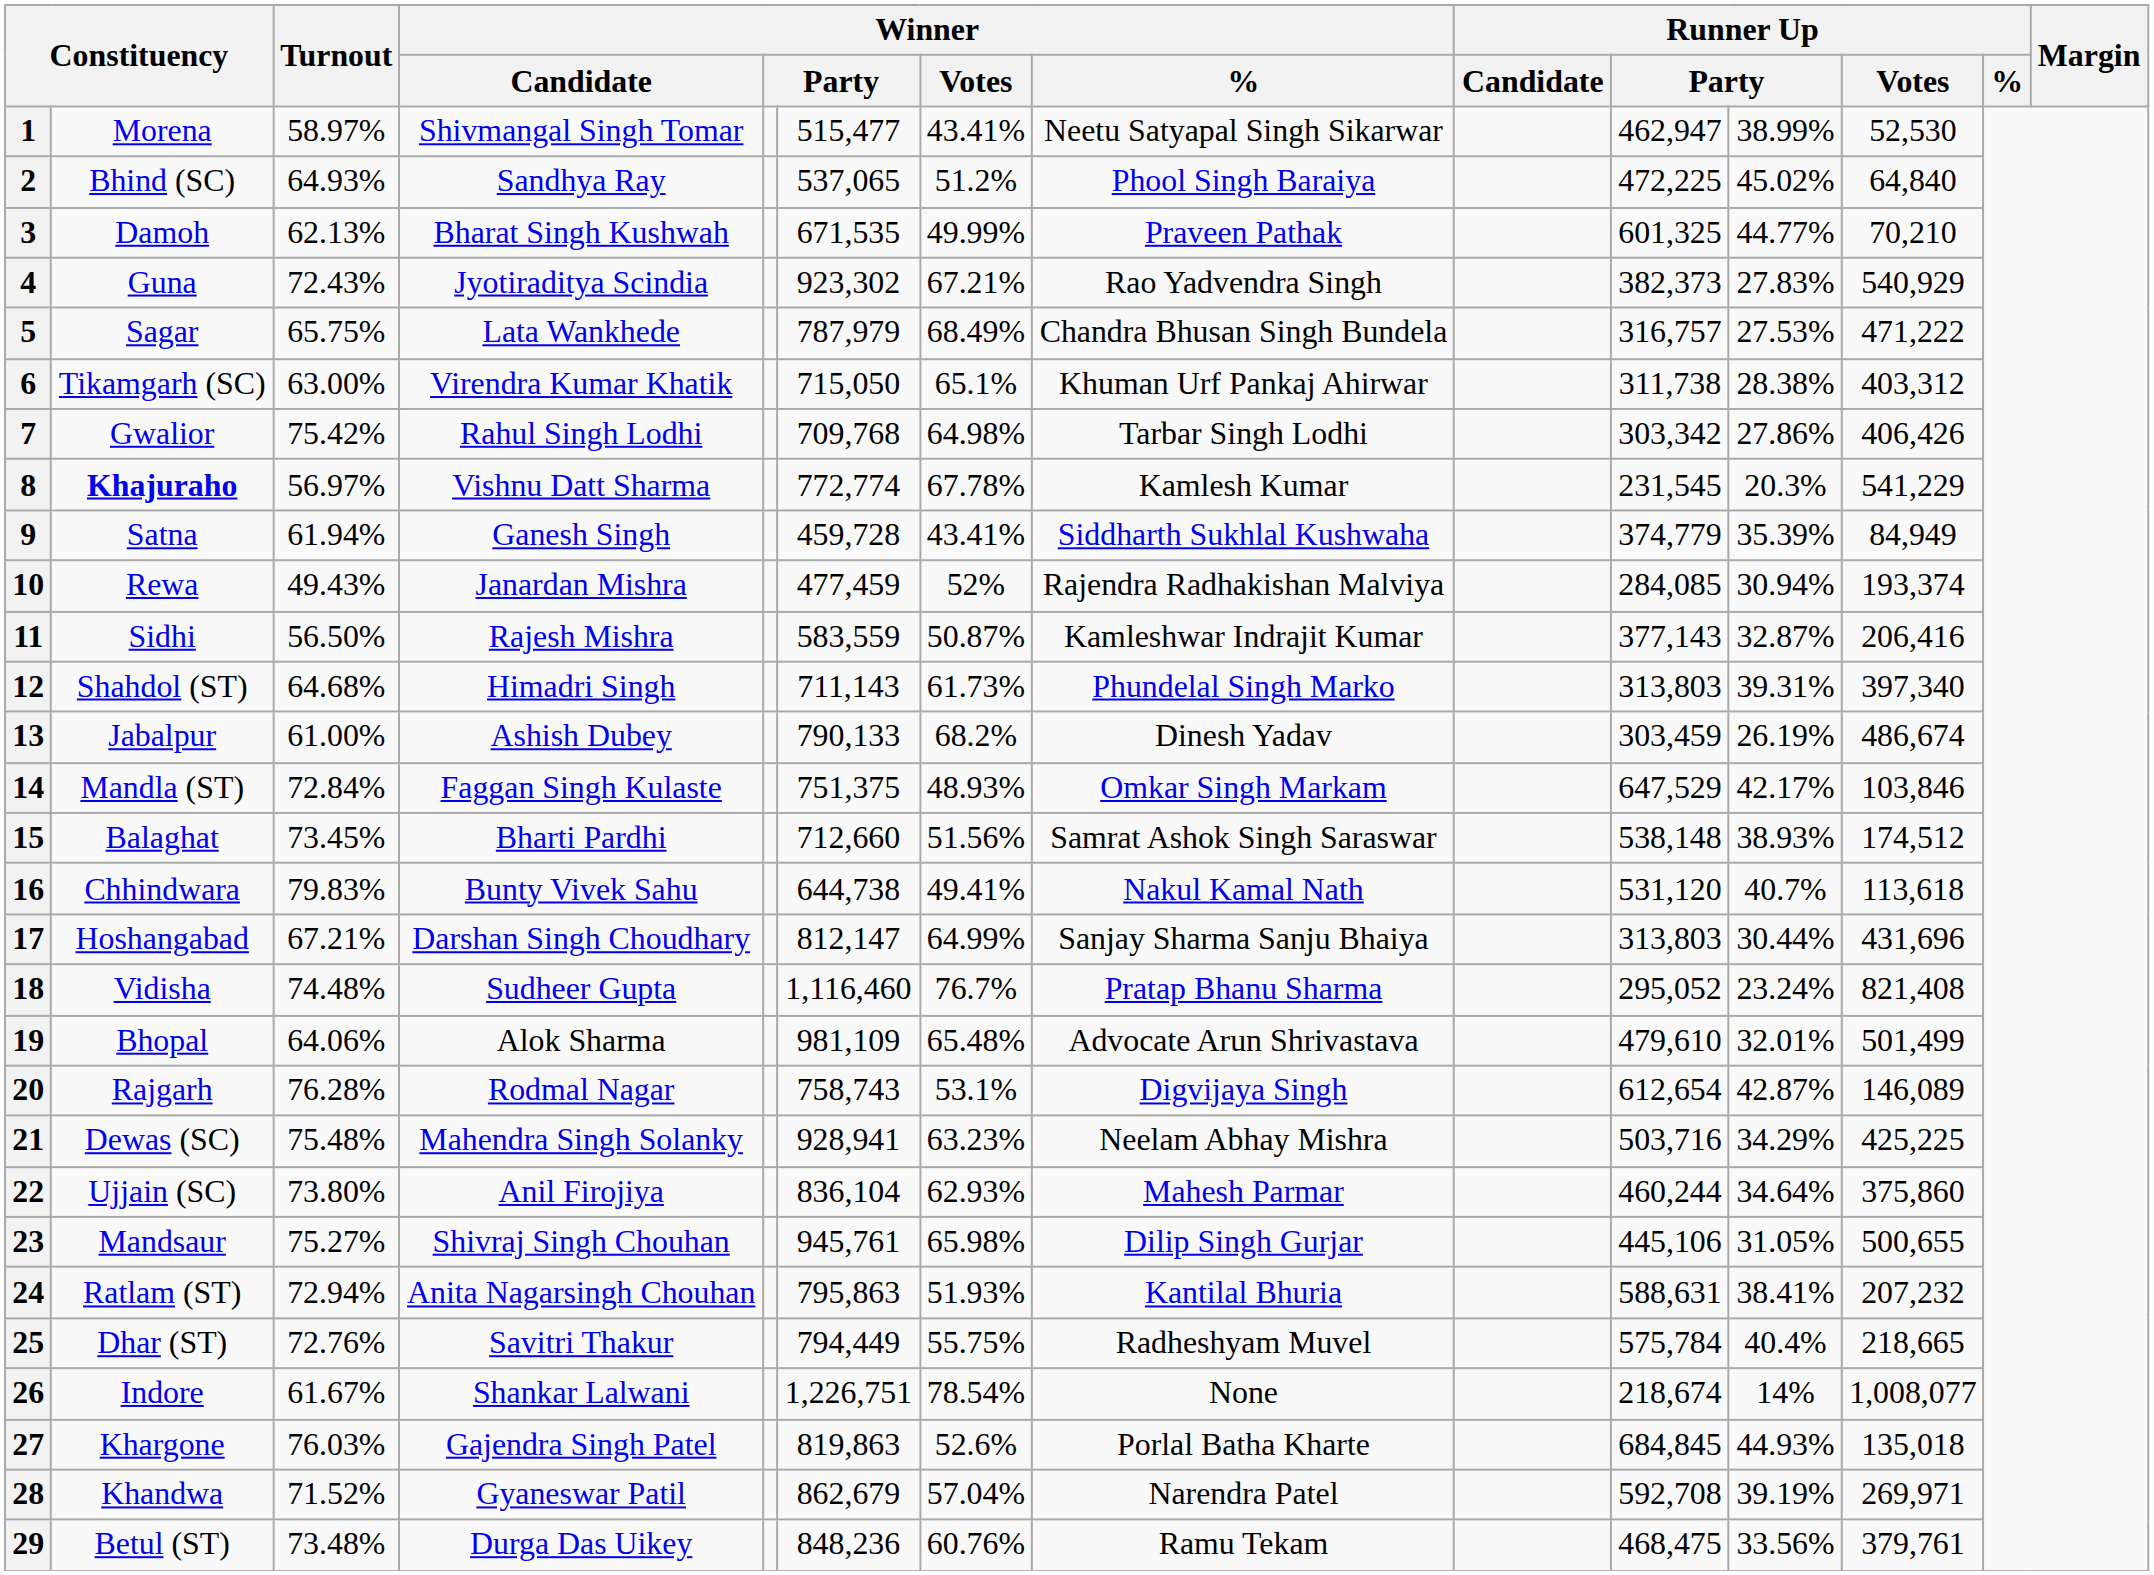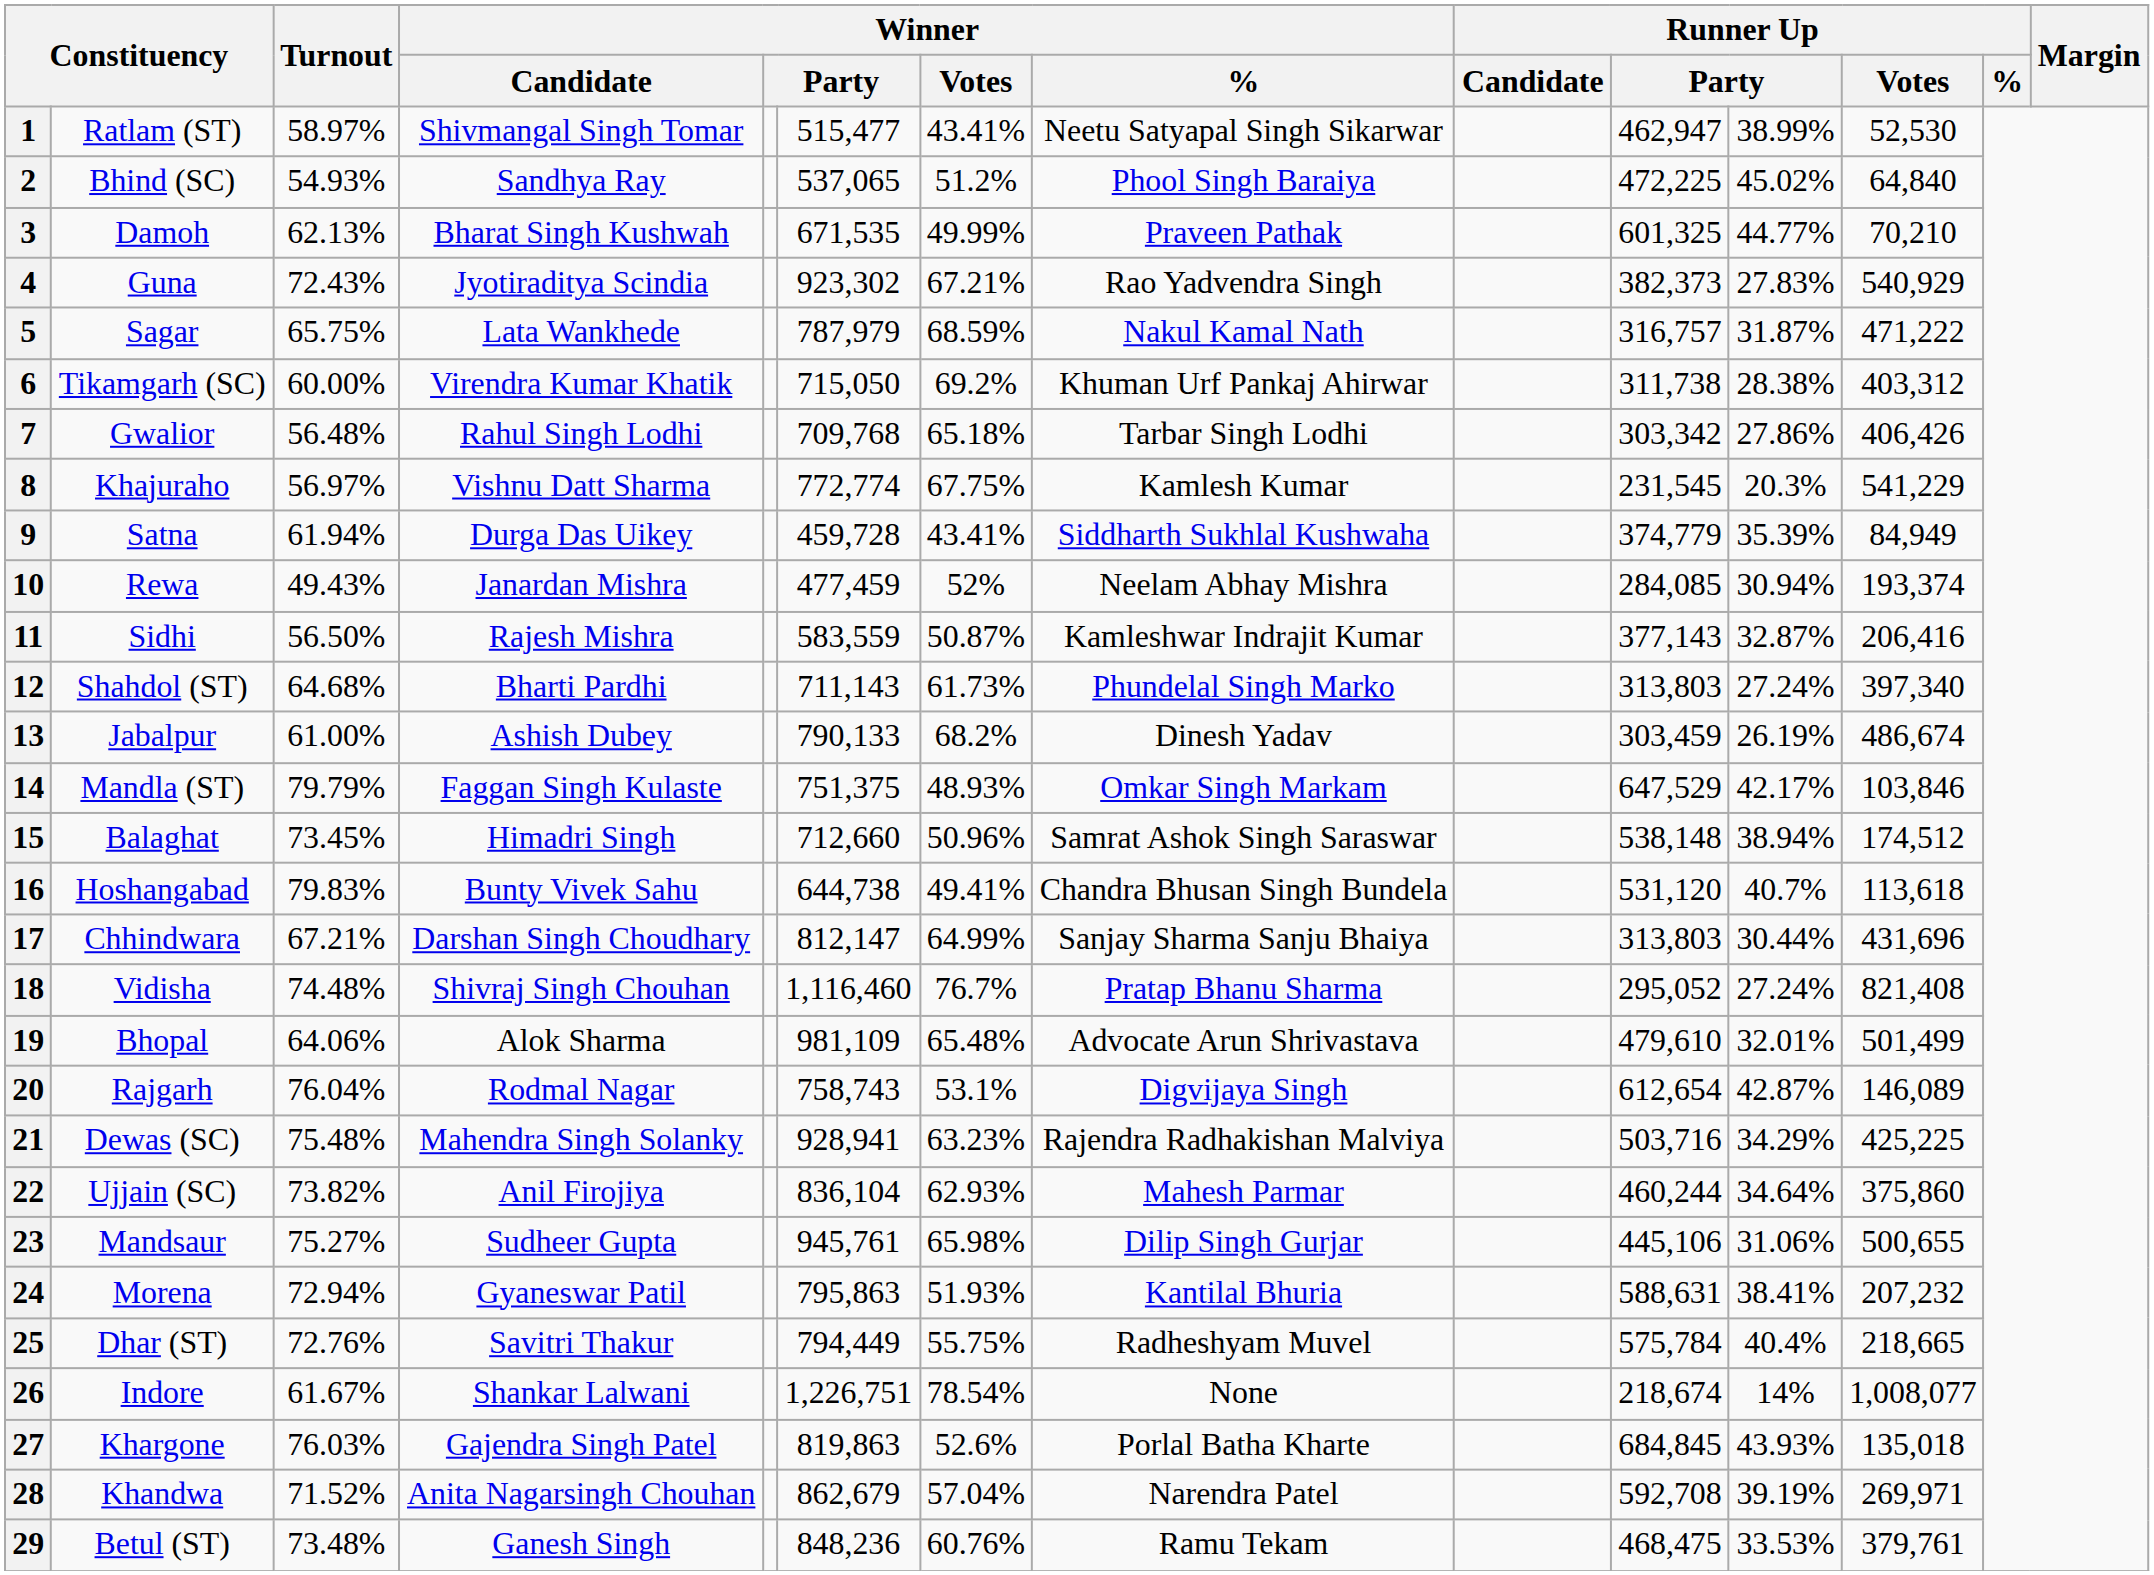(162, 130) Morena -> (162, 130) Ratlam (ST)
(336, 181) 64.93% -> (336, 181) 54.93%
(976, 332) 68.49% -> (976, 332) 68.59%
(1243, 332) Chandra Bhusan Singh Bundela -> (1243, 332) Nakul Kamal Nath
(1785, 332) 27.53% -> (1785, 332) 31.87%
(336, 383) 63.00% -> (336, 383) 60.00%
(976, 383) 65.1% -> (976, 383) 69.2%
(336, 433) 75.42% -> (336, 433) 56.48%
(976, 433) 64.98% -> (976, 433) 65.18%
(162, 484) bold -> (162, 484) normal
(976, 484) 67.78% -> (976, 484) 67.75%
(581, 534) Ganesh Singh -> (581, 534) Durga Das Uikey
(1243, 585) Rajendra Radhakishan Malviya -> (1243, 585) Neelam Abhay Mishra
(581, 686) Himadri Singh -> (581, 686) Bharti Pardhi
(1785, 686) 39.31% -> (1785, 686) 27.24%
(336, 787) 72.84% -> (336, 787) 79.79%
(581, 837) Bharti Pardhi -> (581, 837) Himadri Singh
(976, 837) 51.56% -> (976, 837) 50.96%
(1785, 837) 38.93% -> (1785, 837) 38.94%
(162, 888) Chhindwara -> (162, 888) Hoshangabad
(1243, 888) Nakul Kamal Nath -> (1243, 888) Chandra Bhusan Singh Bundela
(162, 938) Hoshangabad -> (162, 938) Chhindwara
(581, 989) Sudheer Gupta -> (581, 989) Shivraj Singh Chouhan
(1785, 989) 23.24% -> (1785, 989) 27.24%
(336, 1090) 76.28% -> (336, 1090) 76.04%
(1243, 1140) Neelam Abhay Mishra -> (1243, 1140) Rajendra Radhakishan Malviya
(336, 1191) 73.80% -> (336, 1191) 73.82%
(581, 1241) Shivraj Singh Chouhan -> (581, 1241) Sudheer Gupta
(1785, 1241) 31.05% -> (1785, 1241) 31.06%
(162, 1292) Ratlam (ST) -> (162, 1292) Morena
(581, 1292) Anita Nagarsingh Chouhan -> (581, 1292) Gyaneswar Patil
(1785, 1443) 44.93% -> (1785, 1443) 43.93%
(581, 1494) Gyaneswar Patil -> (581, 1494) Anita Nagarsingh Chouhan
(581, 1544) Durga Das Uikey -> (581, 1544) Ganesh Singh
(1785, 1544) 33.56% -> (1785, 1544) 33.53%
